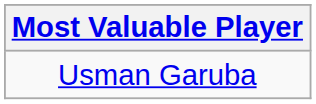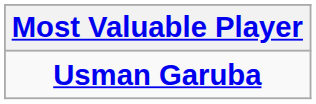(157, 74) normal -> (157, 74) bold
